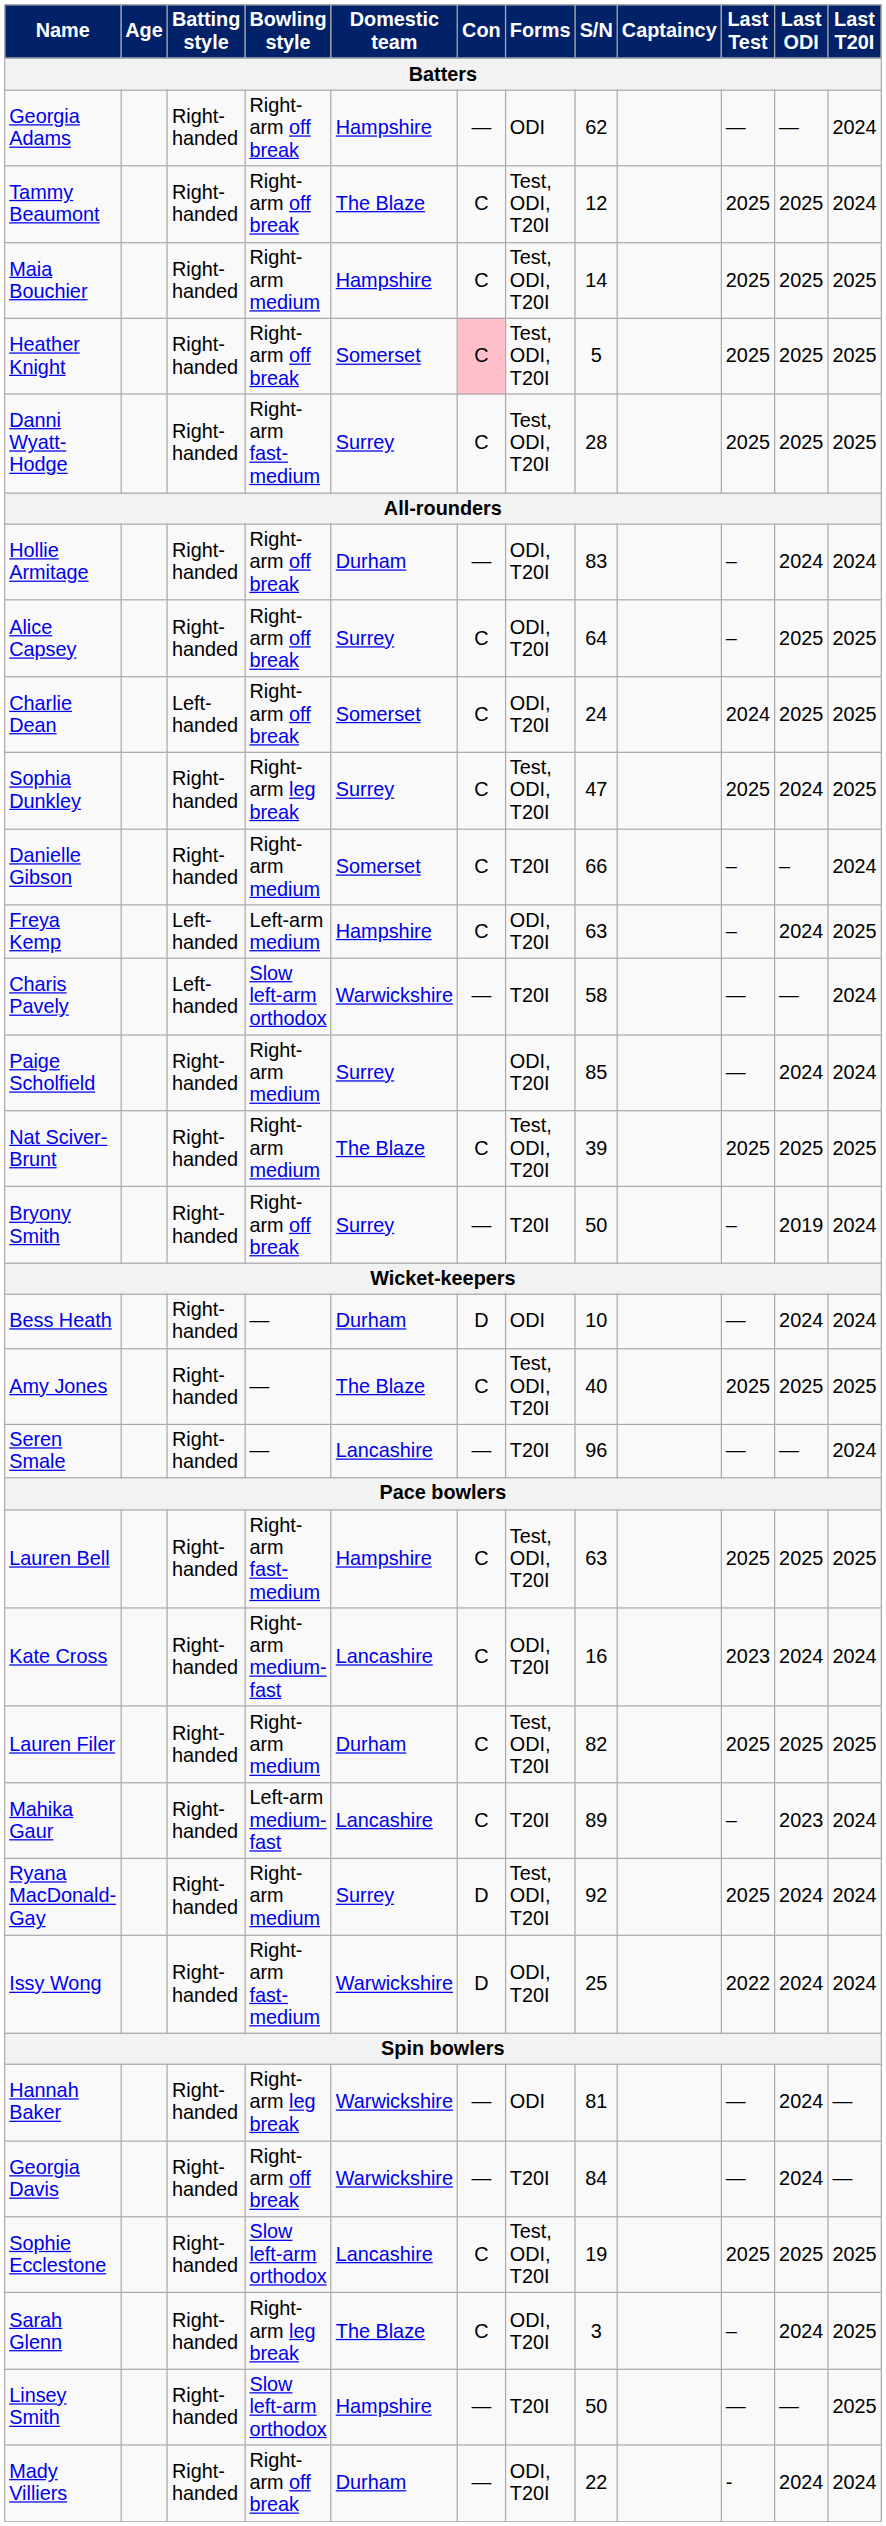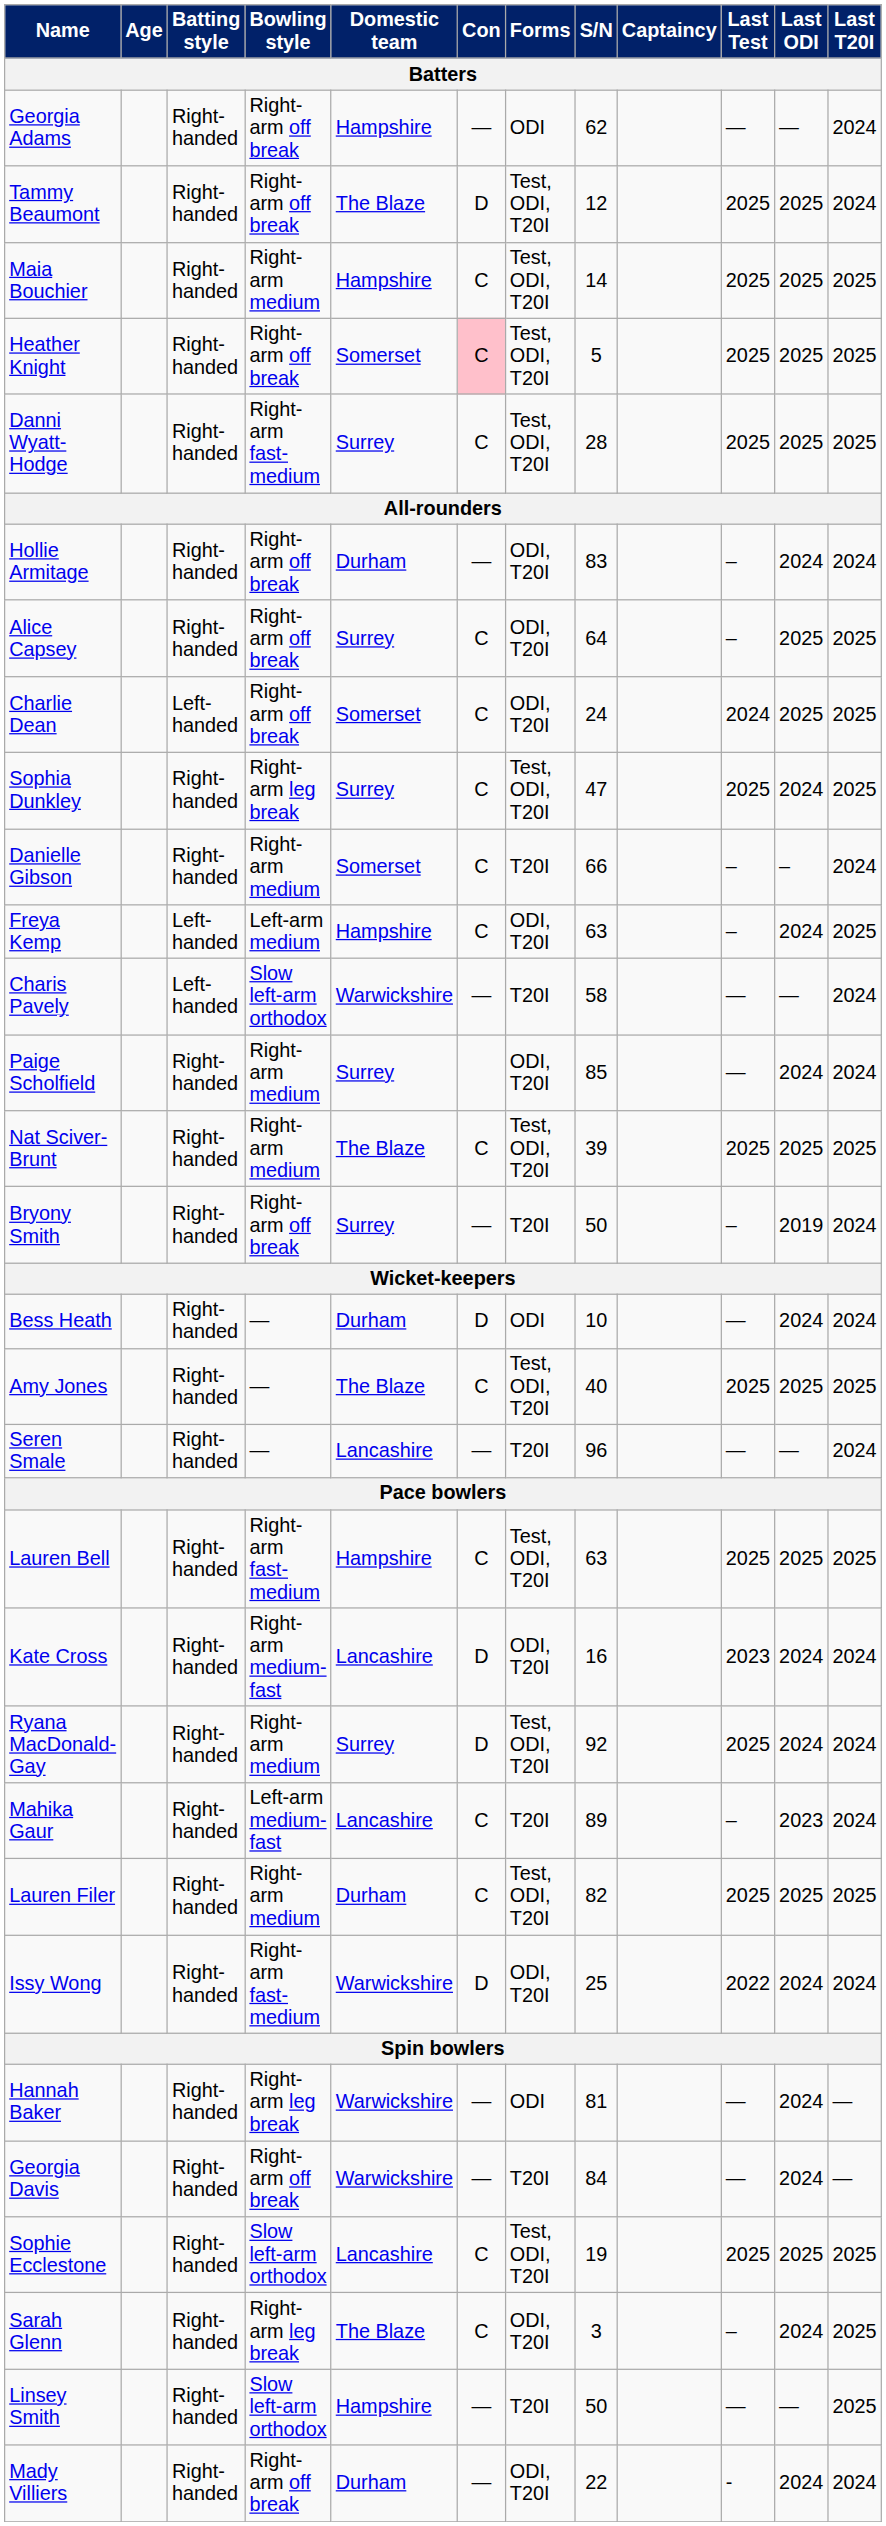(481, 203) C -> (481, 203) D
(481, 1657) C -> (481, 1657) D
rows swapped: (62, 1744) <-> (63, 1896)
